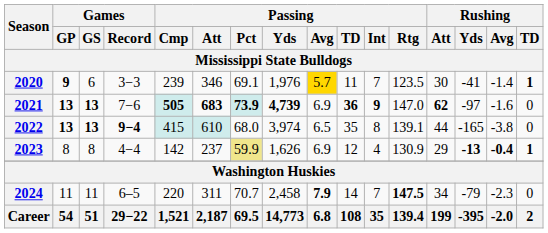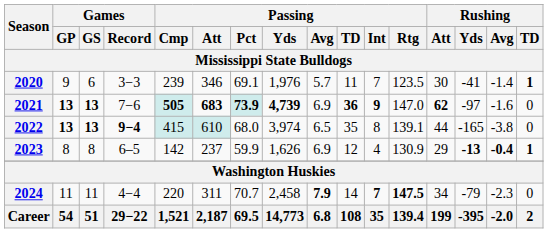(66, 82) bold -> (66, 82) normal
(322, 82) gold background -> (322, 82) no background
(129, 149) 4−4 -> (129, 149) 6–5
(246, 149) khaki background -> (246, 149) no background
(129, 194) 6–5 -> (129, 194) 4−4
(377, 194) normal -> (377, 194) bold
